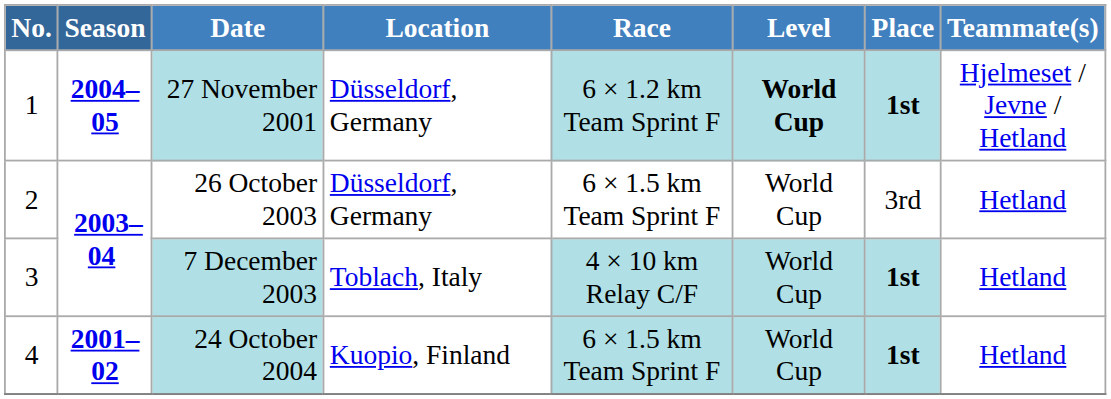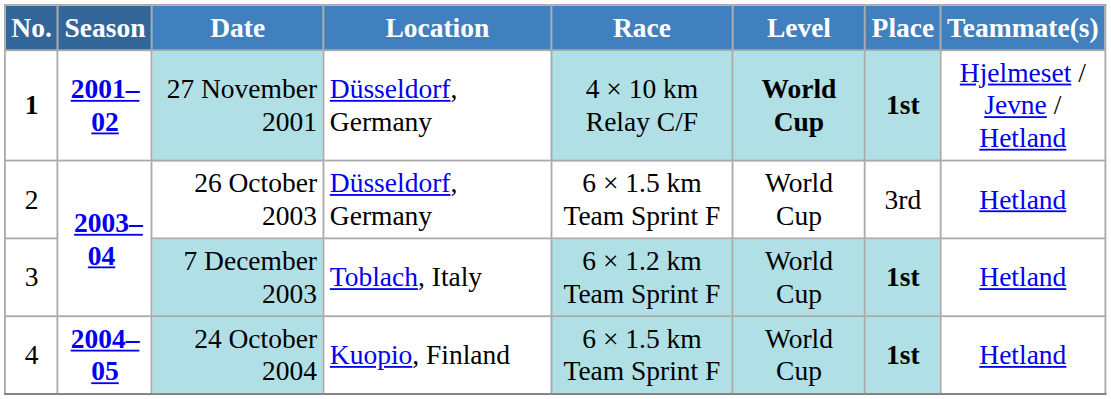(32, 105) normal -> (32, 105) bold
(105, 105) 2004–05 -> (105, 105) 2001–02
(642, 105) 6 × 1.2 km Team Sprint F -> (642, 105) 4 × 10 km Relay C/F
(642, 277) 4 × 10 km Relay C/F -> (642, 277) 6 × 1.2 km Team Sprint F
(105, 355) 2001–02 -> (105, 355) 2004–05
